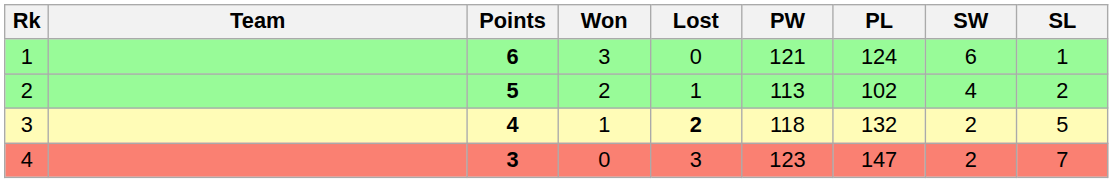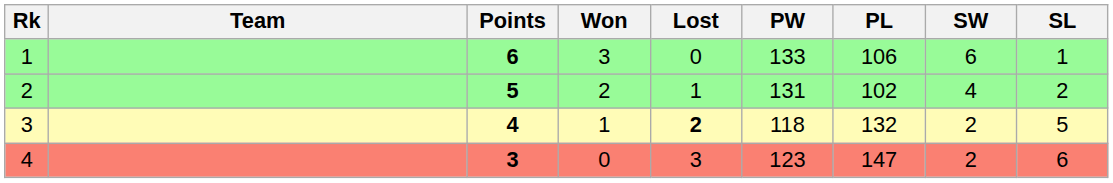(787, 56) 121 -> (787, 56) 133
(879, 56) 124 -> (879, 56) 106
(787, 90) 113 -> (787, 90) 131
(1062, 159) 7 -> (1062, 159) 6
